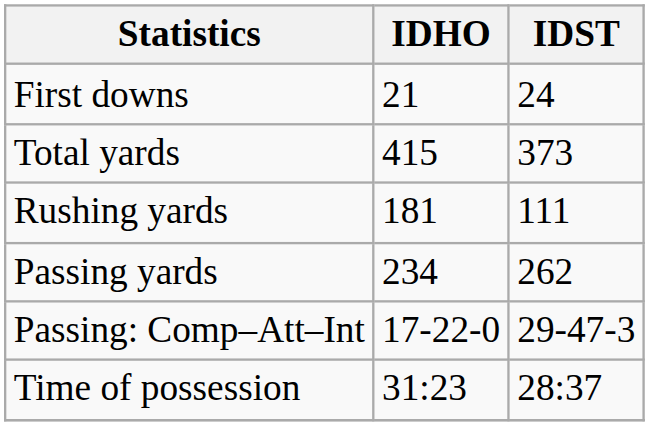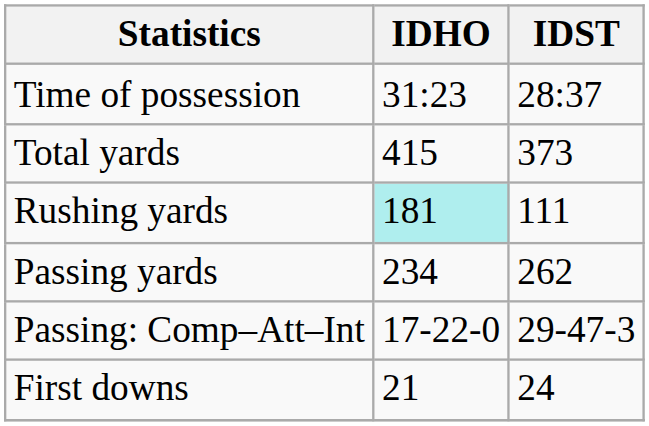rows swapped: (101, 93) <-> (157, 389)
(410, 211) no background -> (410, 211) paleturquoise background
